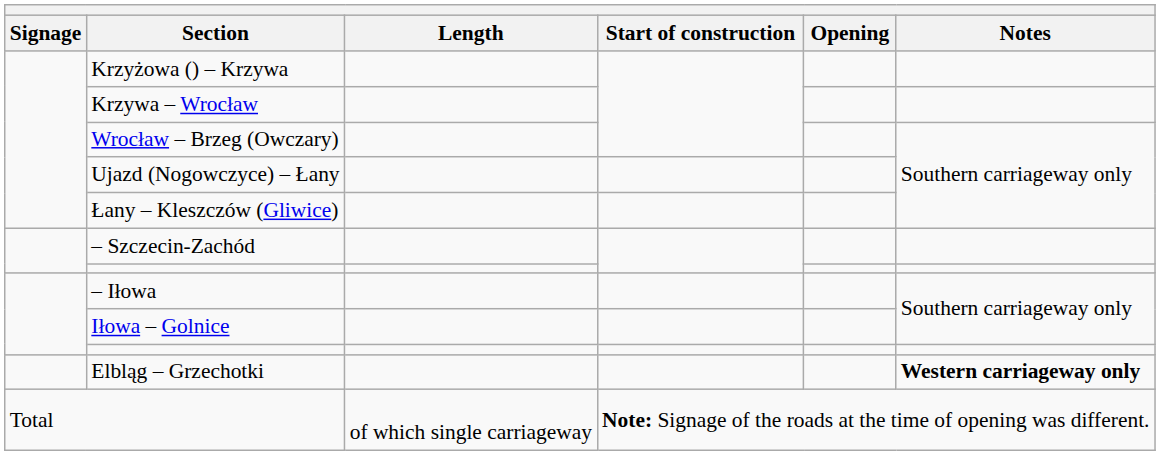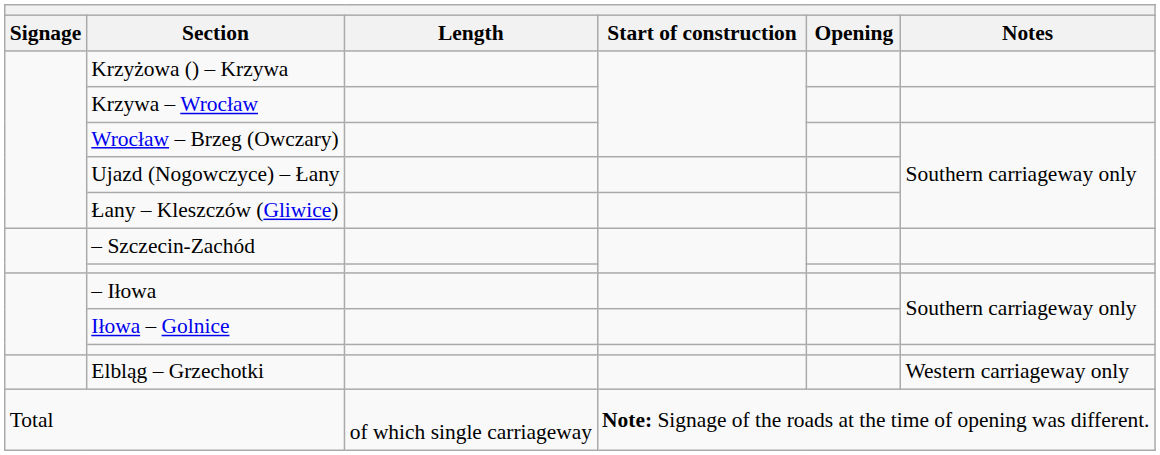(1021, 372) bold -> (1017, 372) normal
